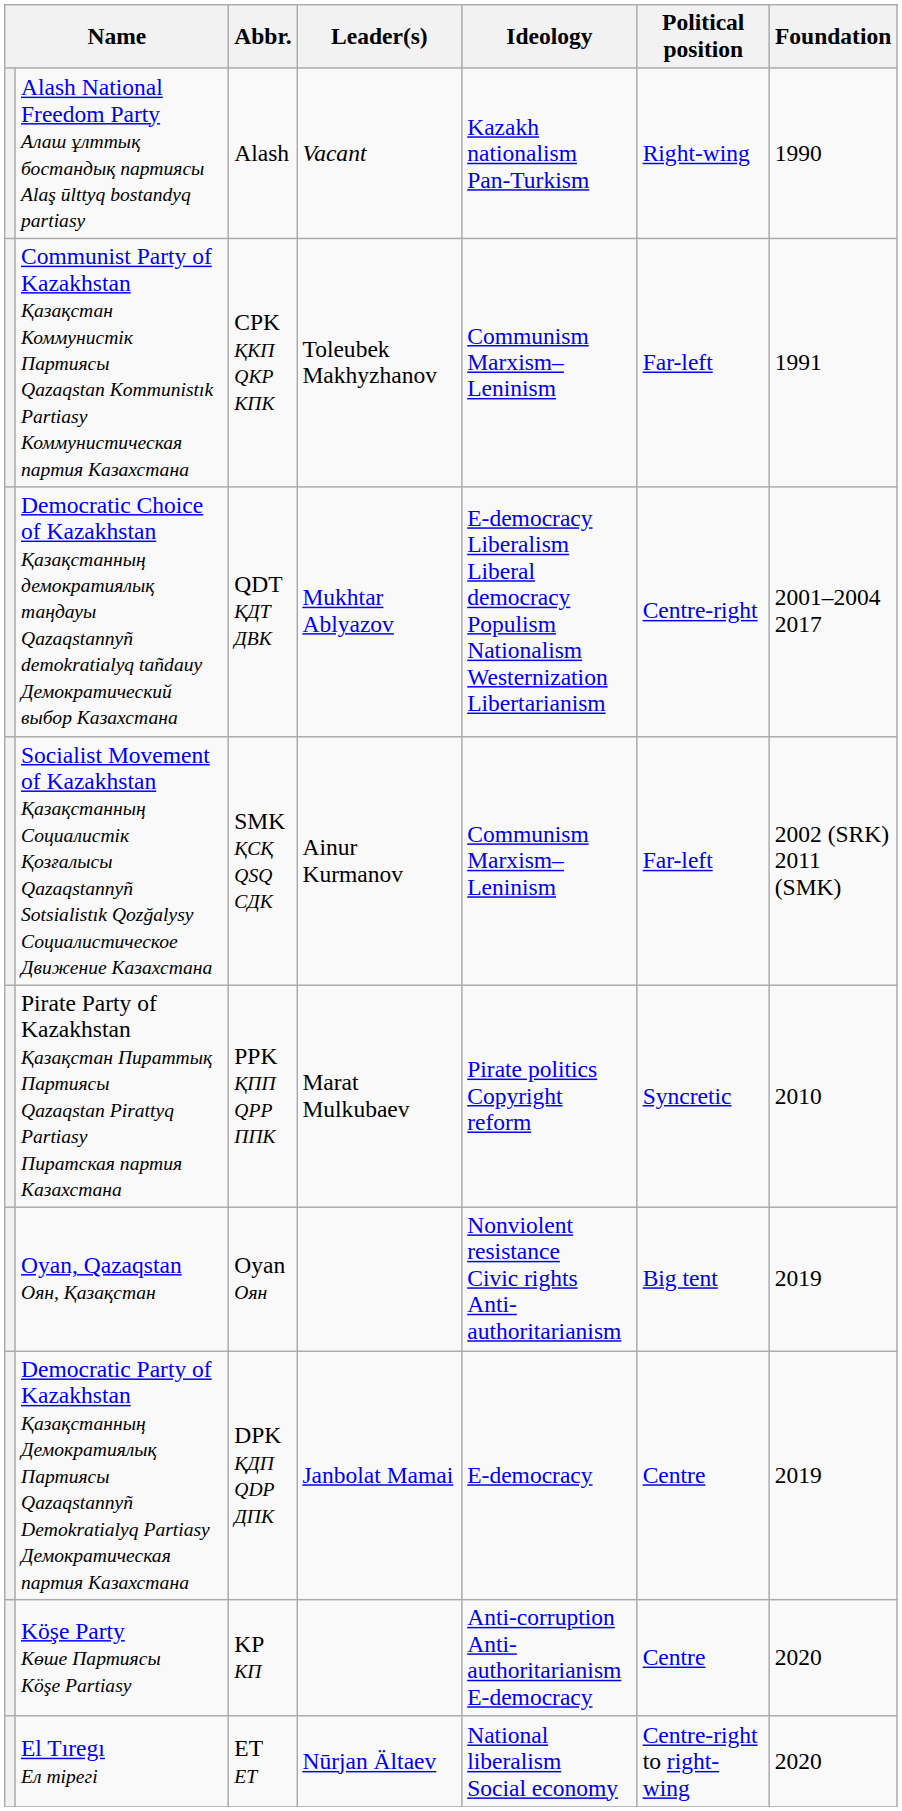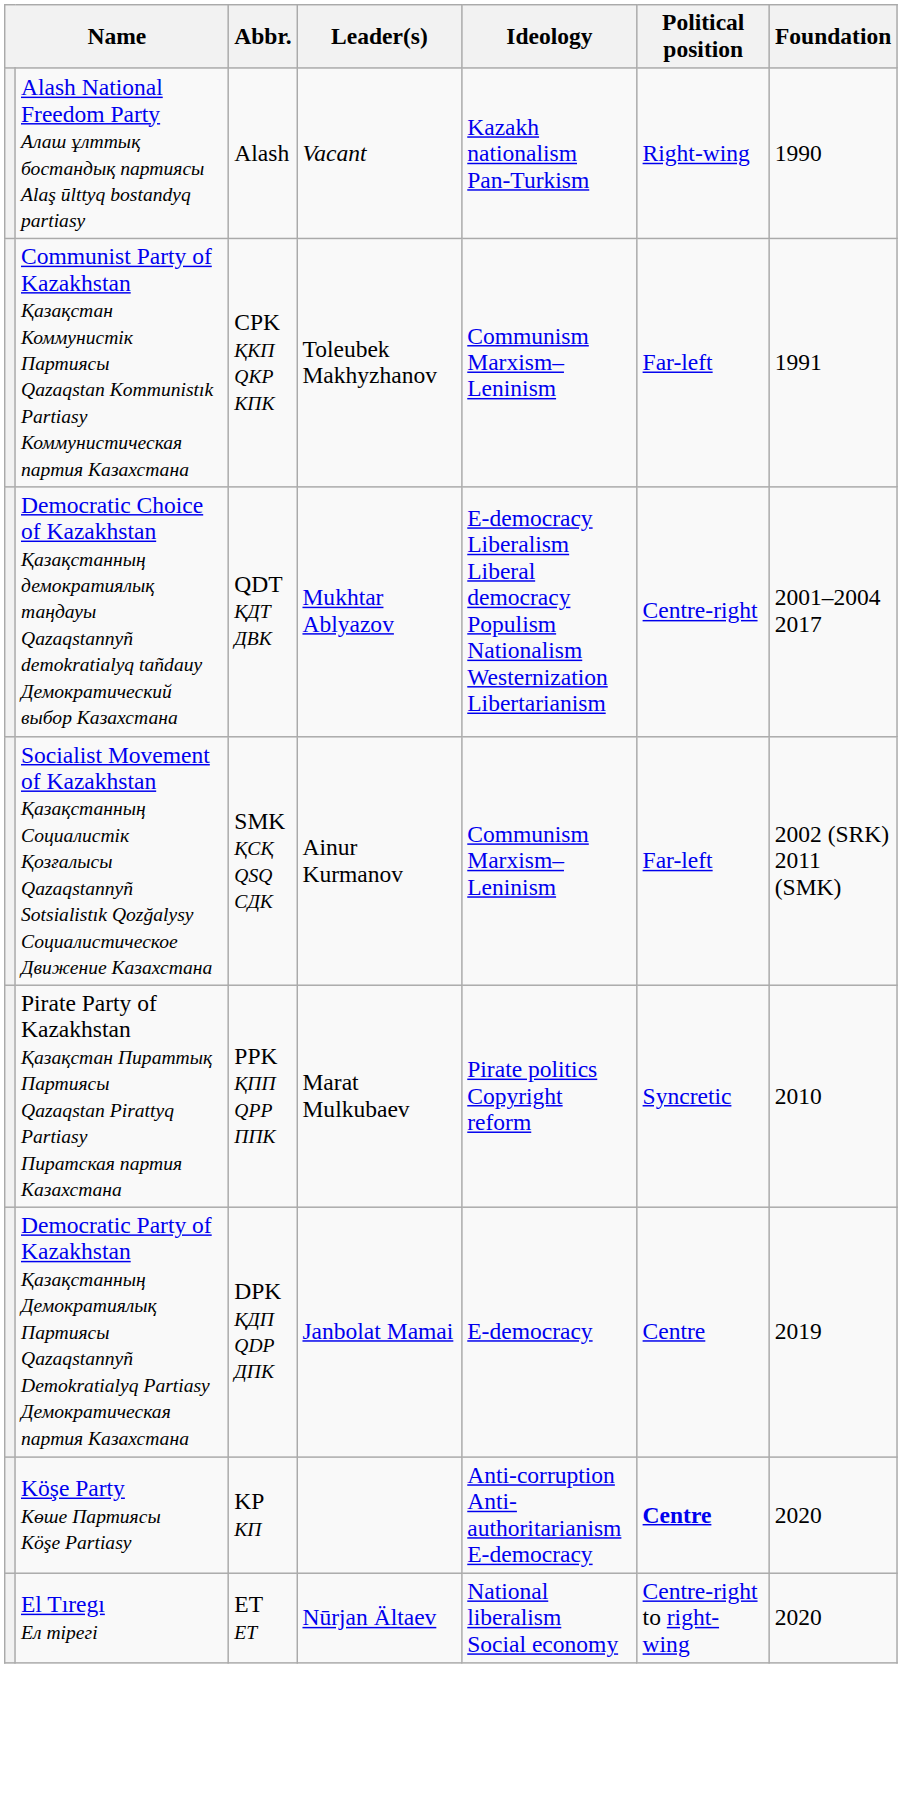- row: (101, 1278)
(674, 1657) normal -> (677, 1514) bold
